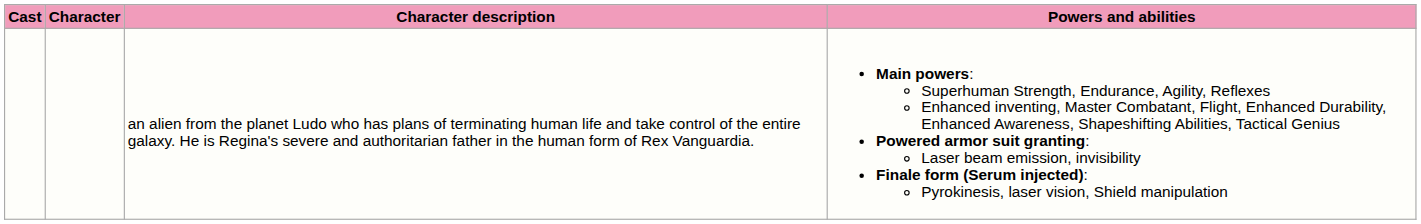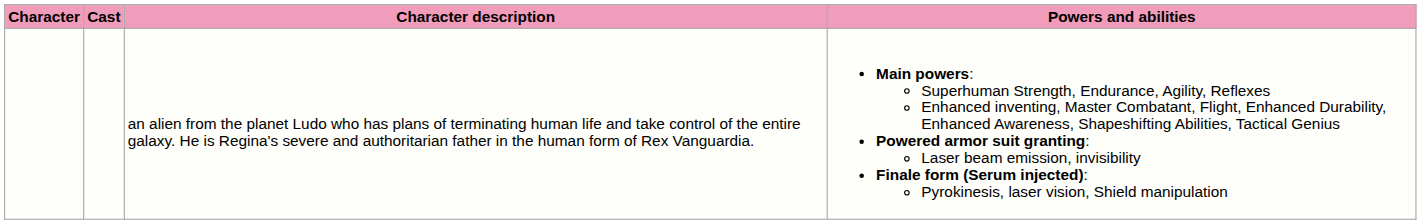columns swapped: (25, 16) <-> (85, 16)
